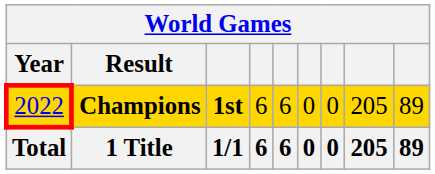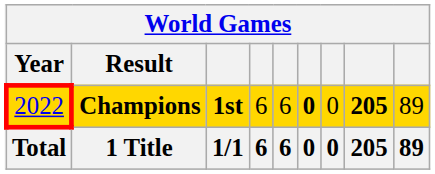(309, 105) normal -> (309, 105) bold
(369, 105) normal -> (369, 105) bold
